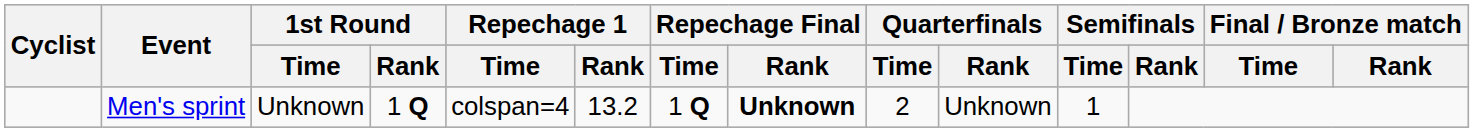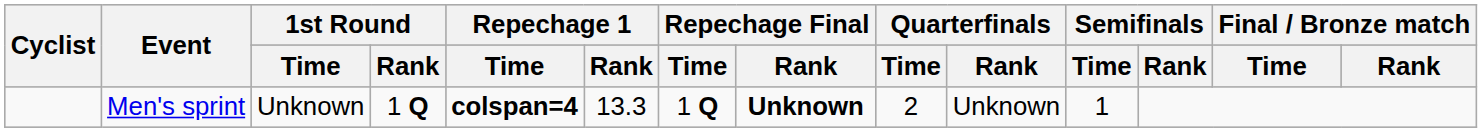(510, 106) normal -> (515, 106) bold
(613, 106) 13.2 -> (621, 106) 13.3
